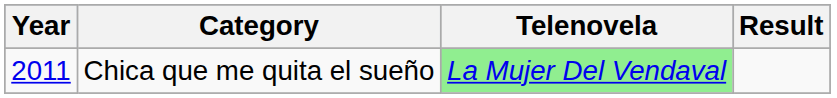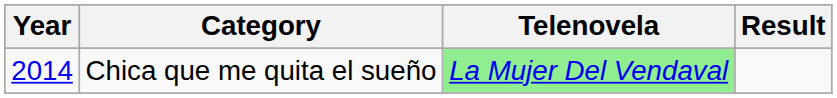(41, 70) 2011 -> (42, 70) 2014
